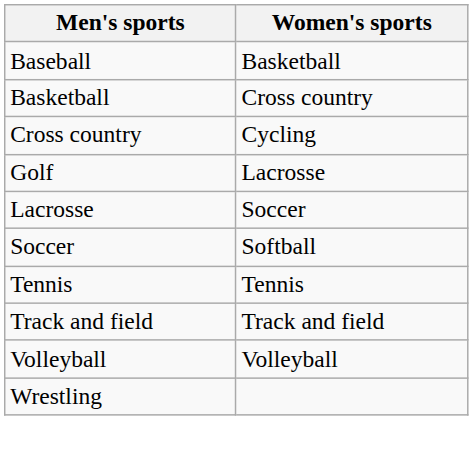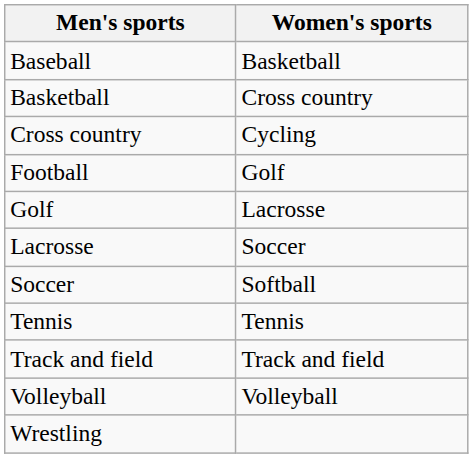+ row: (49, 172)
